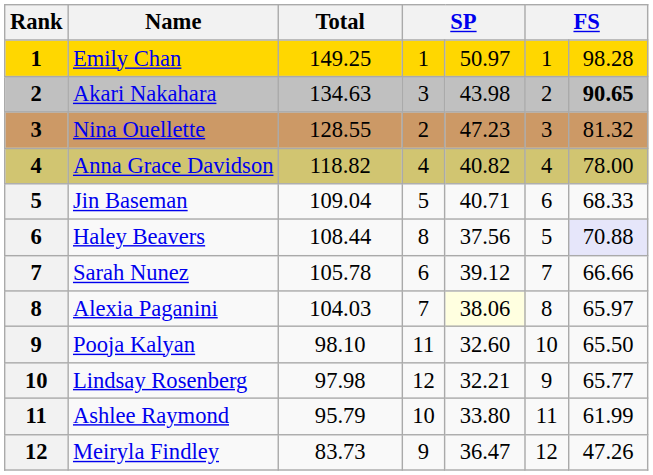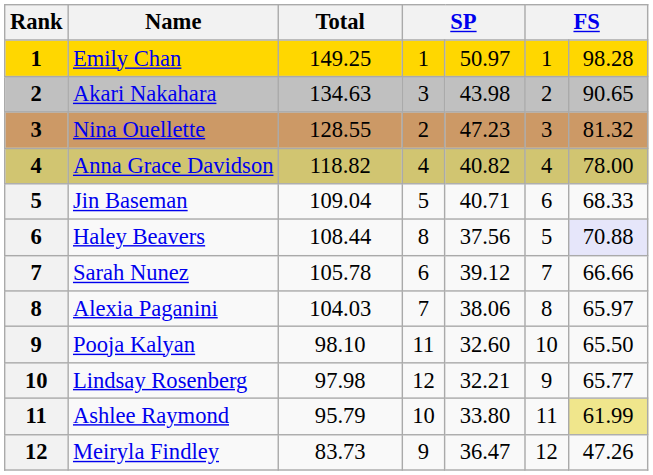(608, 93) bold -> (608, 93) normal
(485, 308) lightyellow background -> (485, 308) no background
(608, 415) no background -> (608, 415) khaki background
